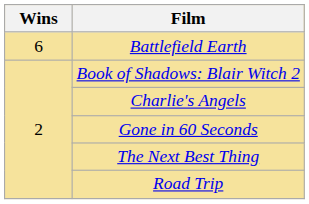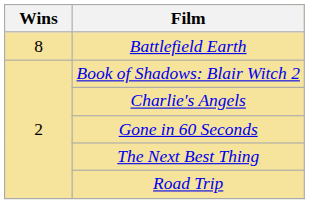(39, 45) 6 -> (39, 45) 8
